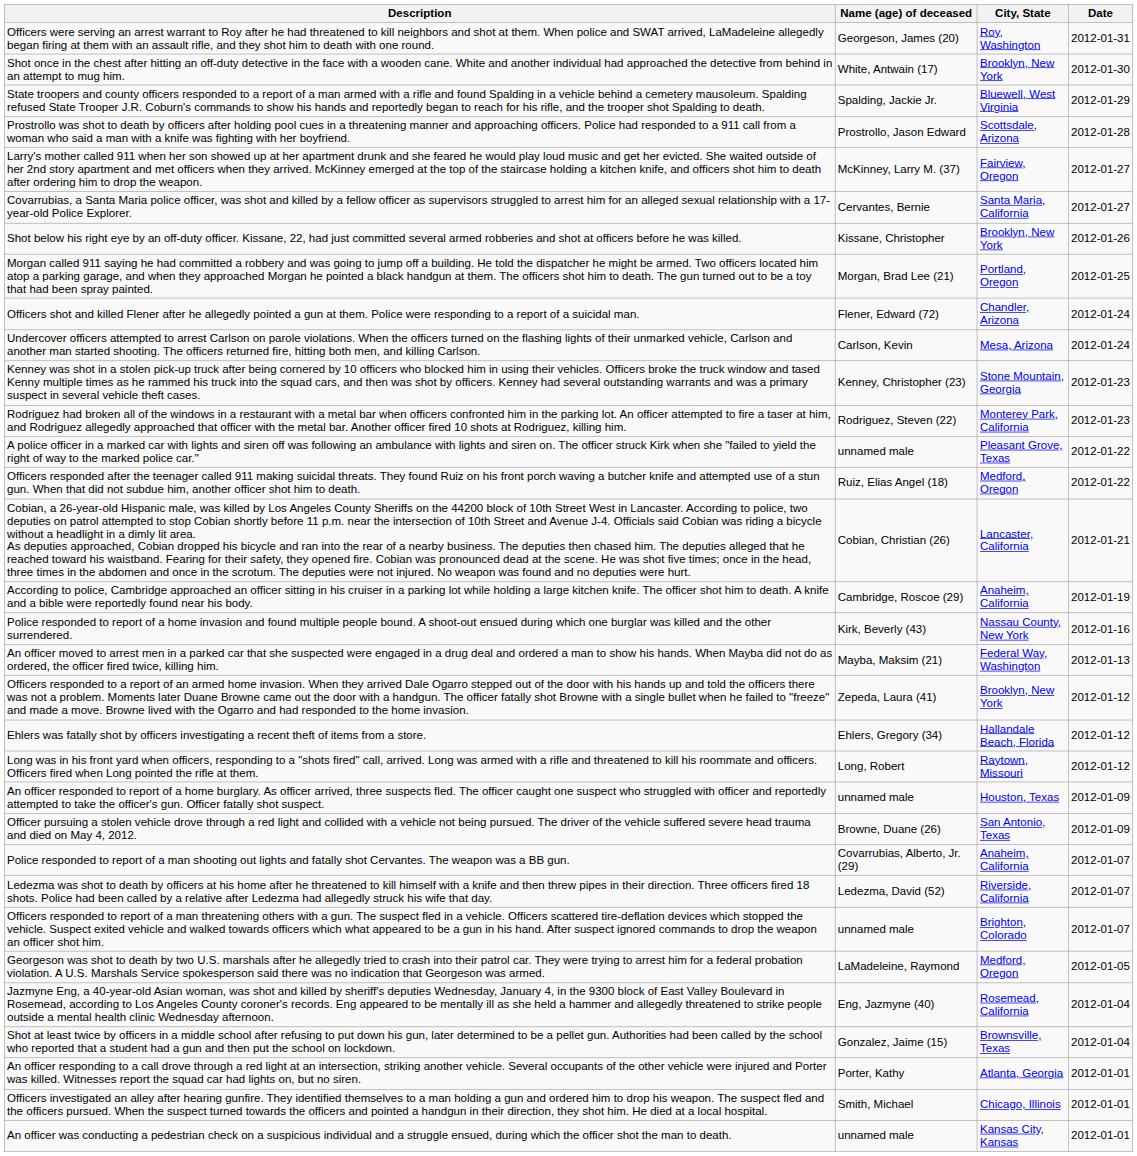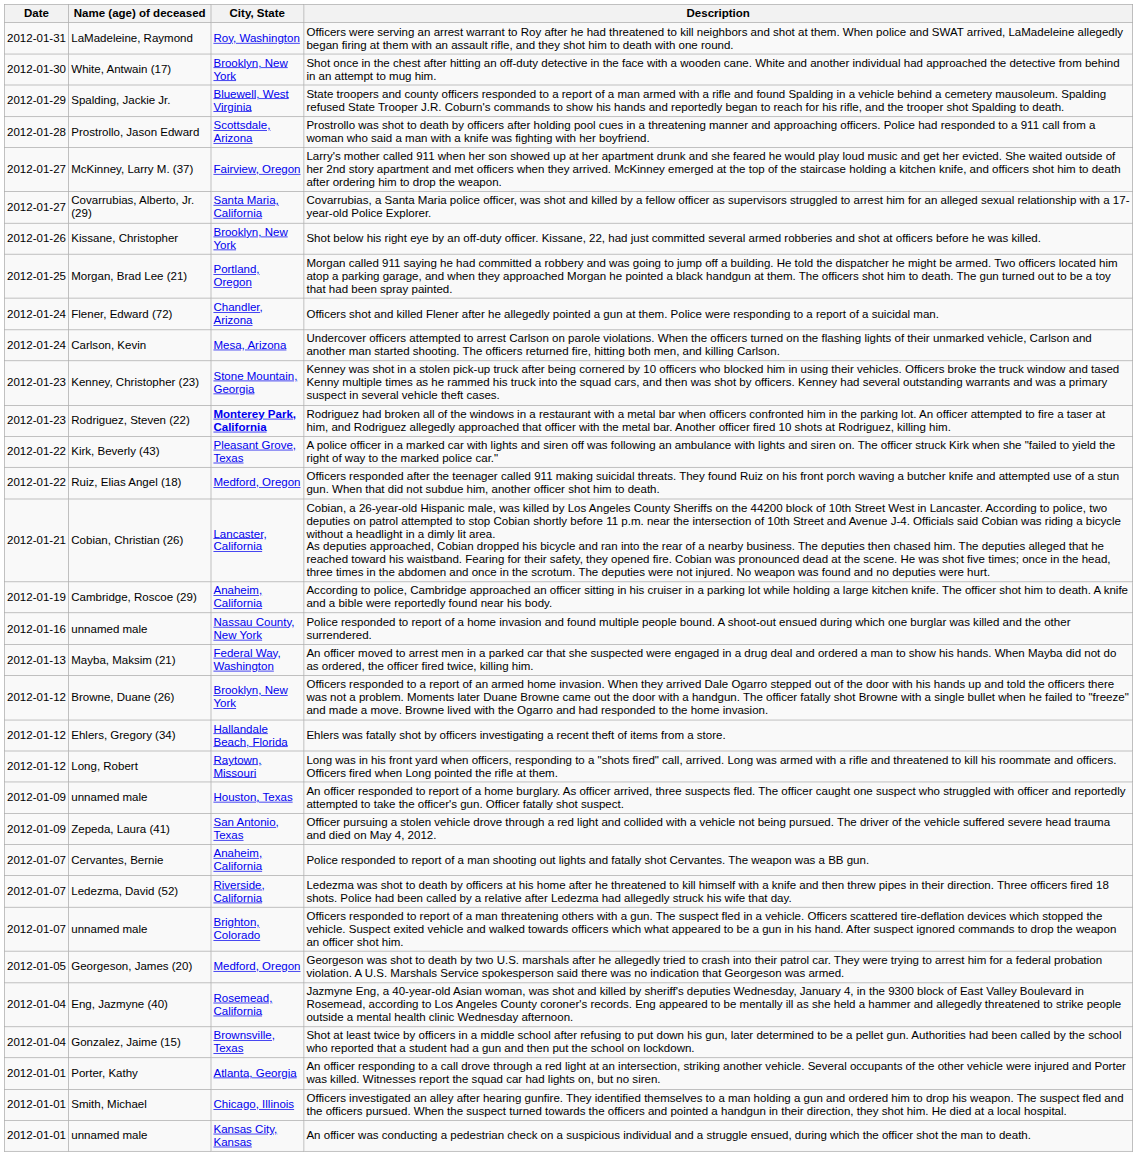columns swapped: (1100, 13) <-> (420, 13)
(898, 38) Georgeson, James (20) -> (132, 38) LaMadeleine, Raymond
(884, 207) Cervantes, Bernie -> (133, 207) Covarrubias, Alberto, Jr. (29)
(1019, 420) normal -> (255, 420) bold
(876, 452) unnamed male -> (115, 452) Kirk, Beverly (43)
(882, 628) Kirk, Beverly (43) -> (109, 628) unnamed male
(887, 697) Zepeda, Laura (41) -> (123, 697) Browne, Duane (26)
(889, 829) Browne, Duane (26) -> (121, 829) Zepeda, Laura (41)
(899, 860) Covarrubias, Alberto, Jr. (29) -> (117, 860) Cervantes, Bernie
(899, 967) LaMadeleine, Raymond -> (132, 967) Georgeson, James (20)
